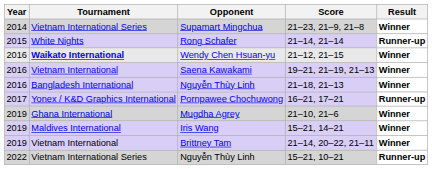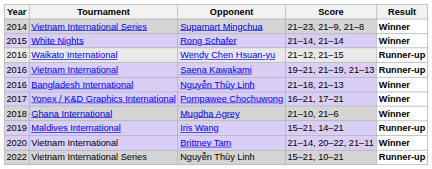(402, 41) Runner-up -> (394, 41) Winner
(78, 56) bold -> (74, 56) normal
(394, 56) Winner -> (402, 56) Runner-up
(394, 70) Winner -> (402, 70) Runner-up
(402, 99) Runner-up -> (394, 99) Winner
(17, 114) 2019 -> (17, 114) 2018
(394, 128) Winner -> (402, 128) Runner-up
(17, 143) 2019 -> (17, 143) 2020
